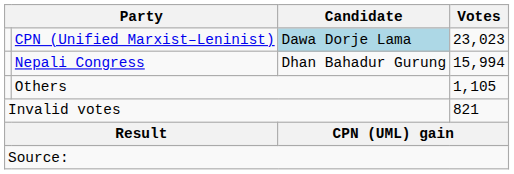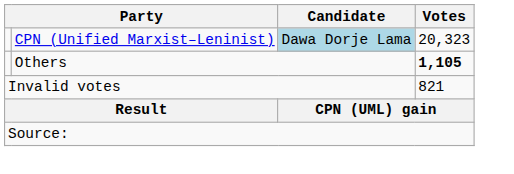(479, 40) 23,023 -> (444, 40) 20,323
- row: (80, 63)
(475, 87) normal -> (440, 63) bold
